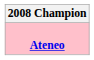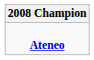(47, 45) pink background -> (47, 45) no background
